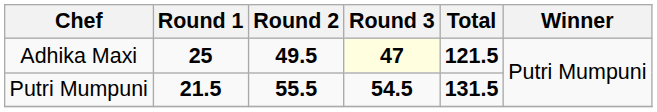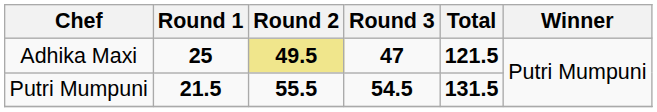(296, 55) no background -> (296, 55) khaki background
(392, 55) lightyellow background -> (392, 55) no background
